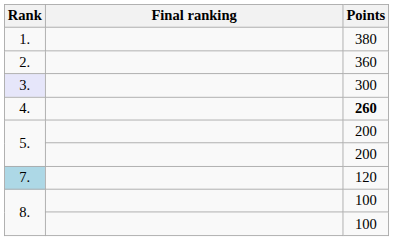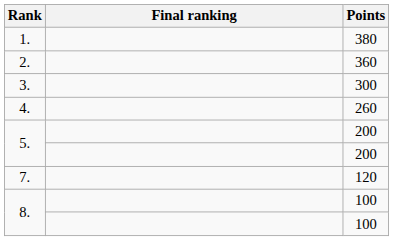(25, 85) lavender background -> (25, 85) no background
(366, 108) bold -> (366, 108) normal
(25, 177) lightblue background -> (25, 177) no background
